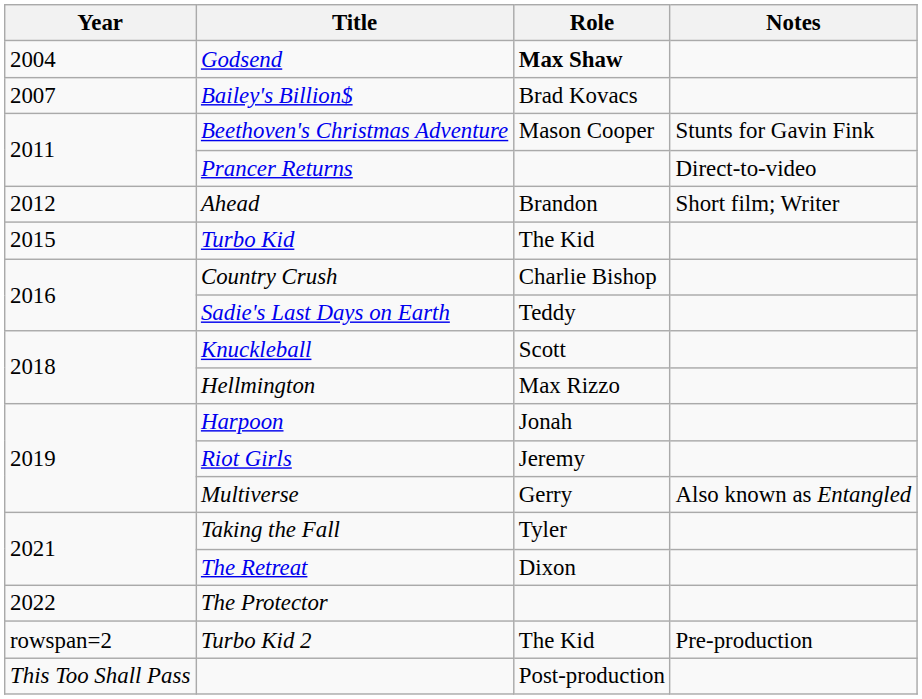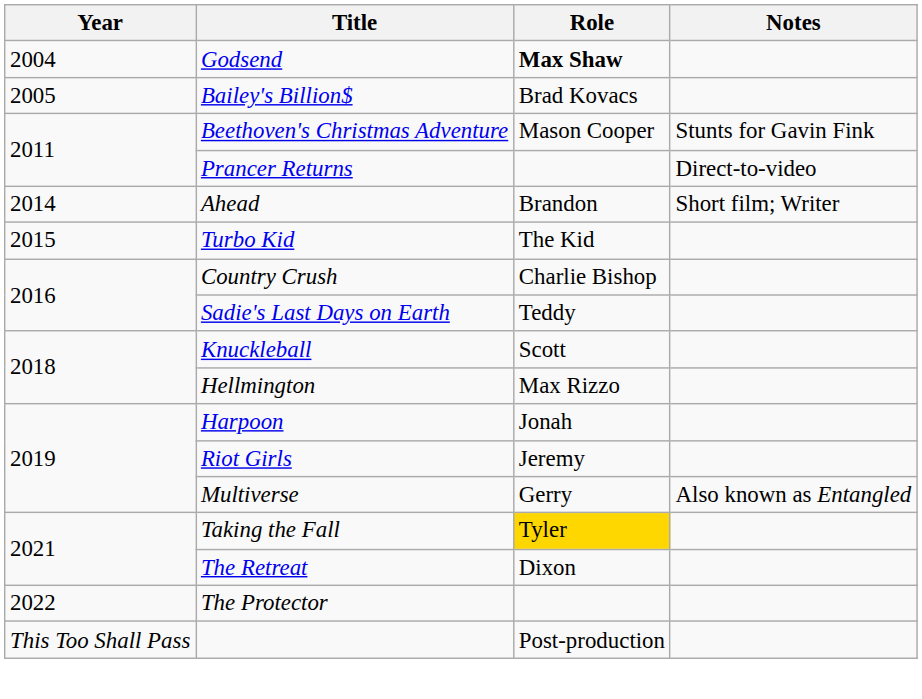(33, 95) 2007 -> (33, 95) 2005
(33, 204) 2012 -> (33, 204) 2014
(543, 530) no background -> (543, 530) gold background
- row: (256, 639)
